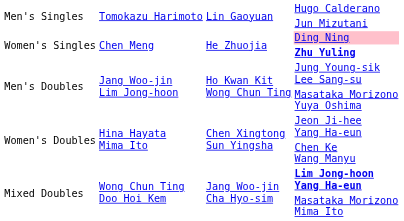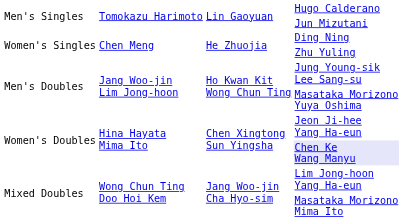(322, 38) pink background -> (322, 38) no background
(325, 53) bold -> (325, 53) normal
(325, 153) no background -> (325, 153) lavender background
(334, 179) bold -> (334, 179) normal
